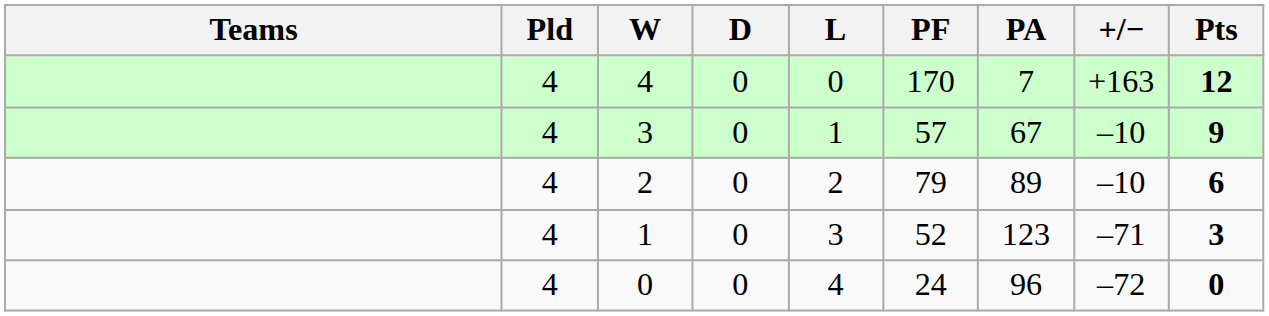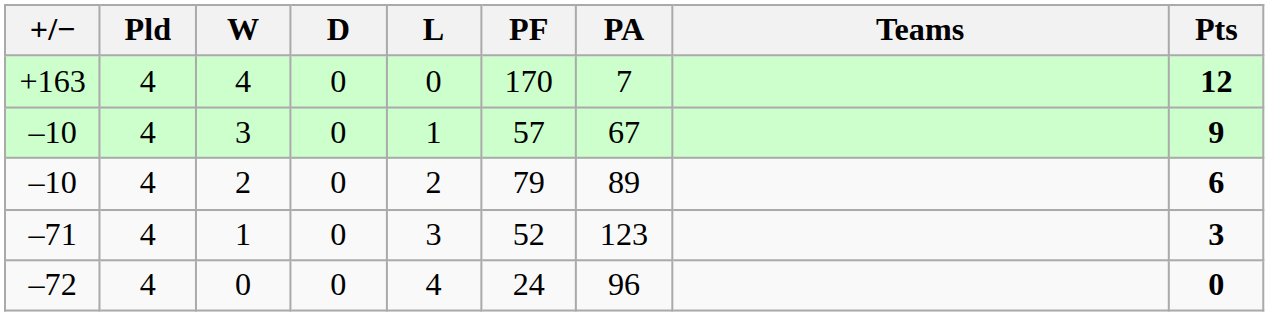columns swapped: (254, 30) <-> (1121, 30)
